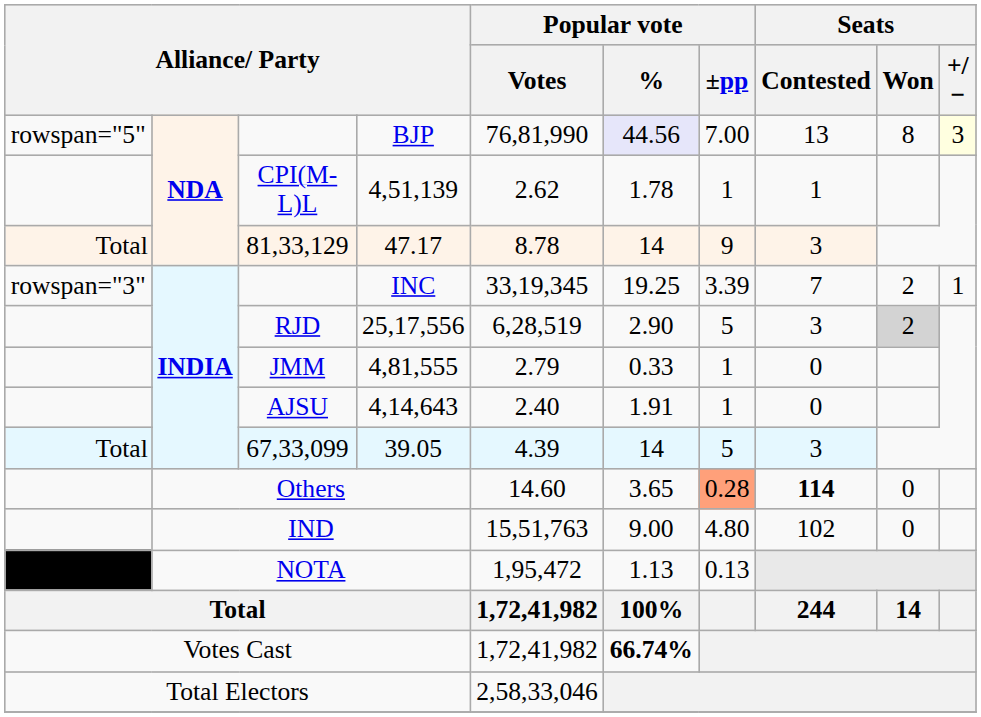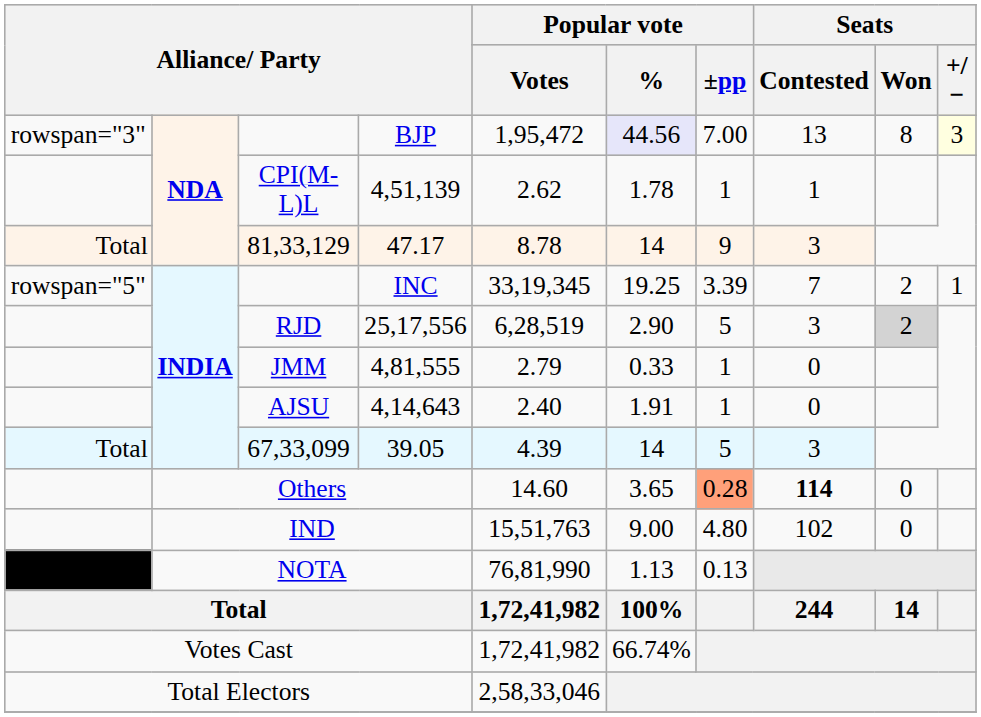(78, 134) rowspan="5" -> (78, 134) rowspan="3"
(537, 134) 76,81,990 -> (539, 134) 1,95,472
(78, 285) rowspan="3" -> (78, 285) rowspan="5"
(537, 569) 1,95,472 -> (539, 569) 76,81,990
(651, 650) bold -> (651, 650) normal
